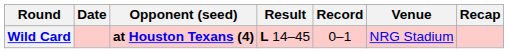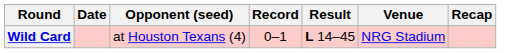columns swapped: (285, 15) <-> (340, 15)
(183, 36) bold -> (179, 36) normal
